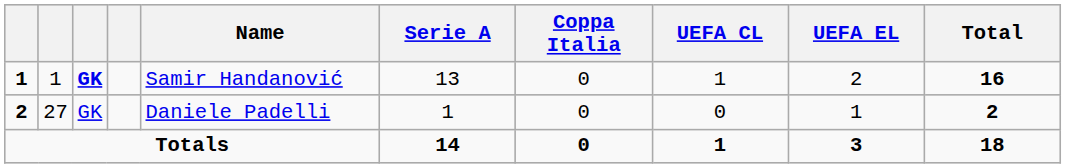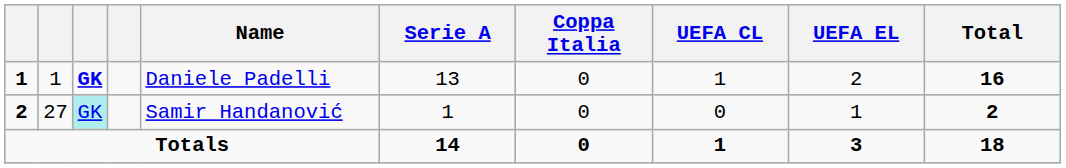(244, 79) Samir Handanović -> (238, 79) Daniele Padelli
(90, 112) no background -> (90, 112) paleturquoise background
(238, 112) Daniele Padelli -> (244, 112) Samir Handanović
